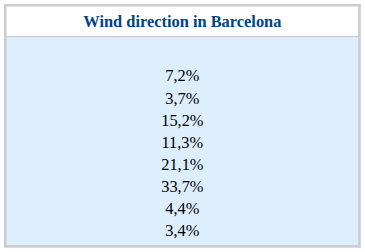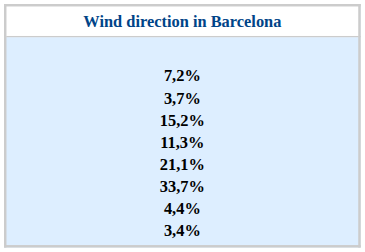(182, 141) normal -> (182, 141) bold
